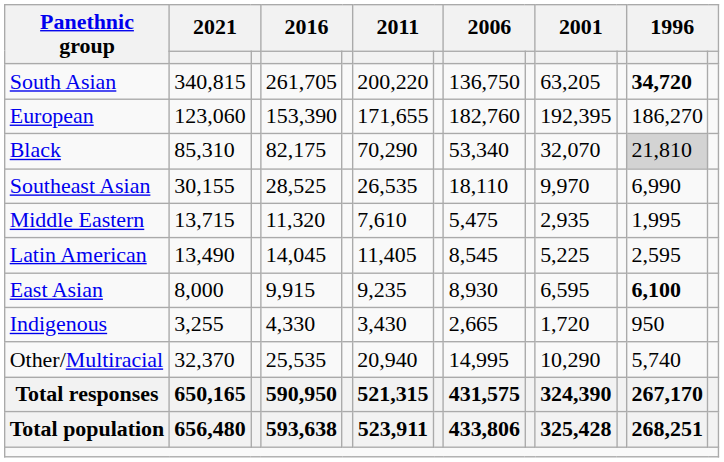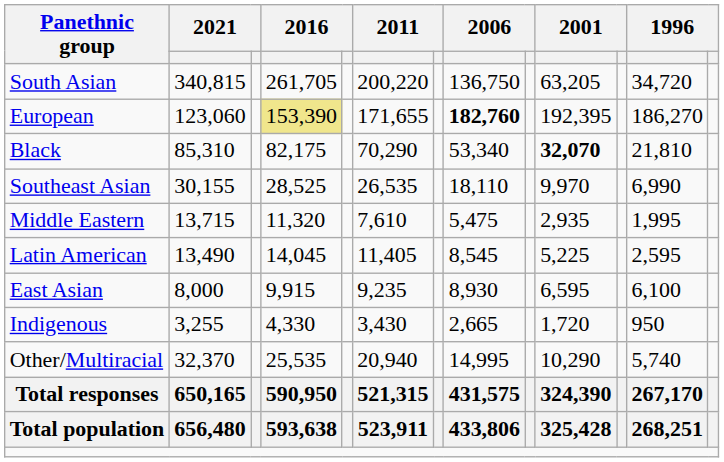(662, 81) bold -> (662, 81) normal
(301, 116) no background -> (301, 116) khaki background
(484, 116) normal -> (484, 116) bold
(570, 150) normal -> (570, 150) bold
(662, 150) lightgrey background -> (662, 150) no background
(656, 289) bold -> (656, 289) normal
